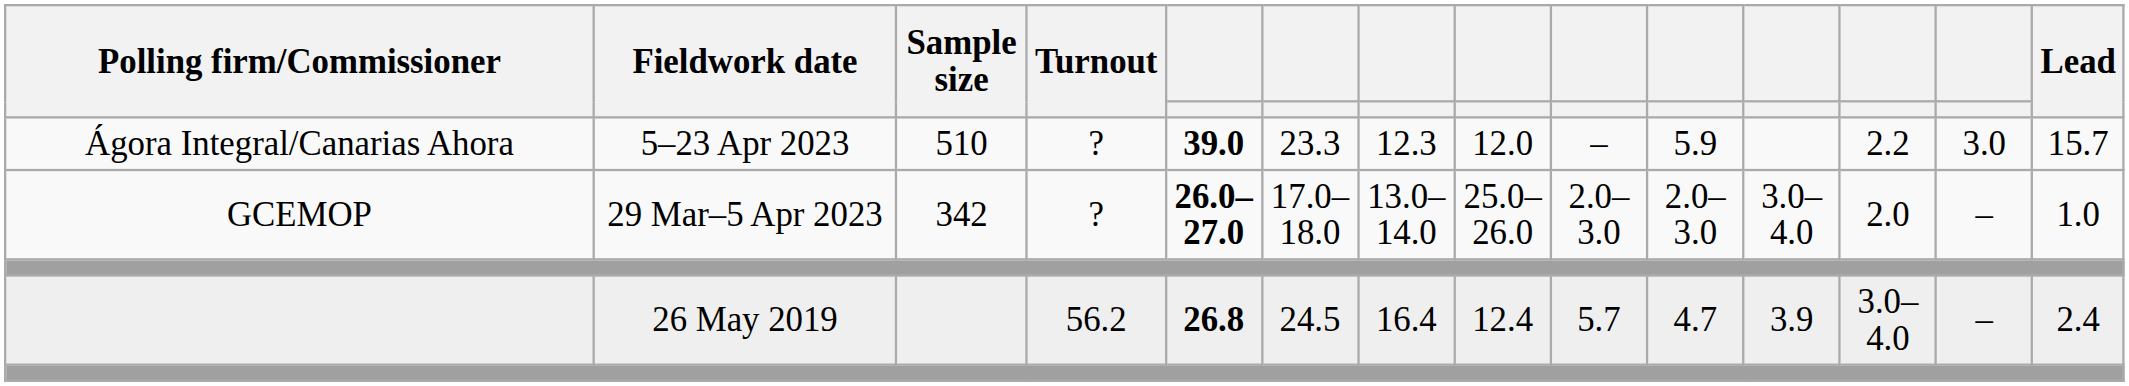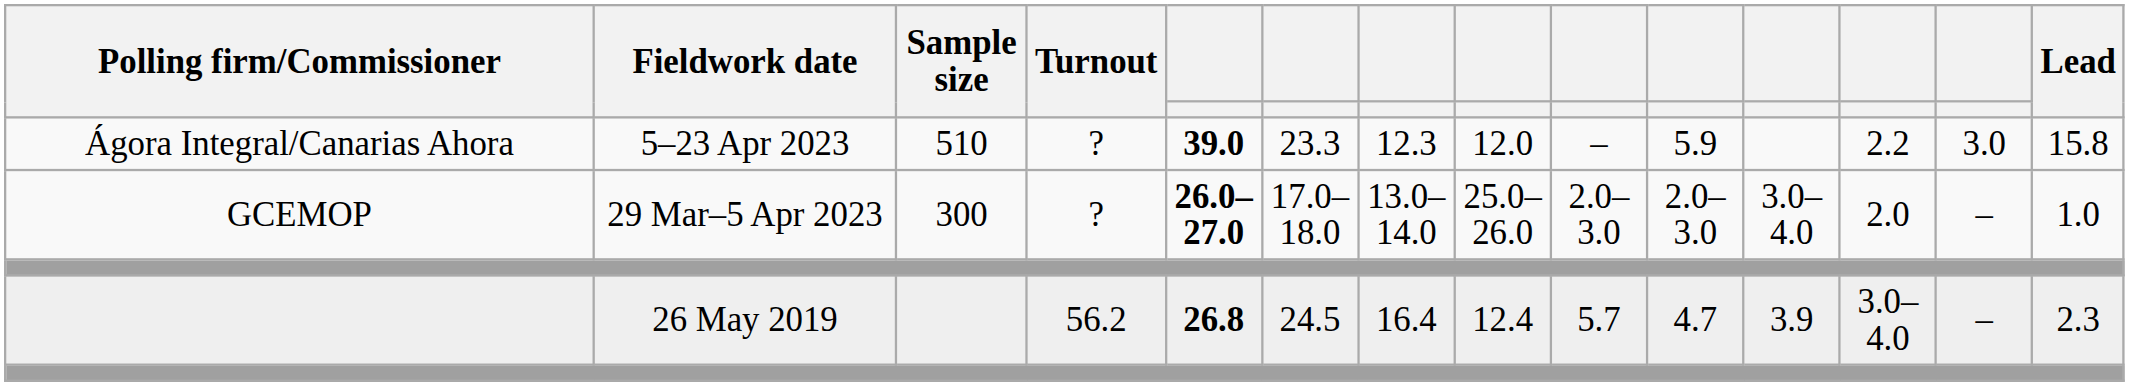(2078, 143) 15.7 -> (2078, 143) 15.8
(962, 214) 342 -> (962, 214) 300
(2078, 320) 2.4 -> (2078, 320) 2.3
